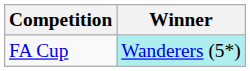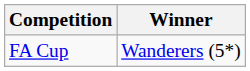(181, 50) paleturquoise background -> (181, 50) no background
